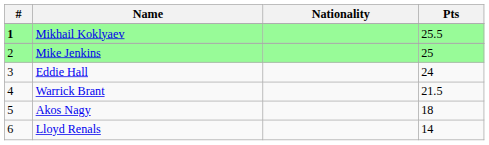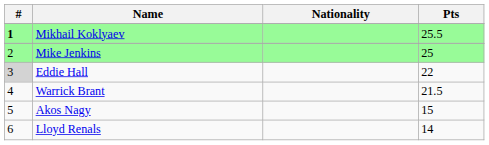(10, 72) no background -> (10, 72) lightgrey background
(427, 72) 24 -> (427, 72) 22
(427, 110) 18 -> (427, 110) 15
